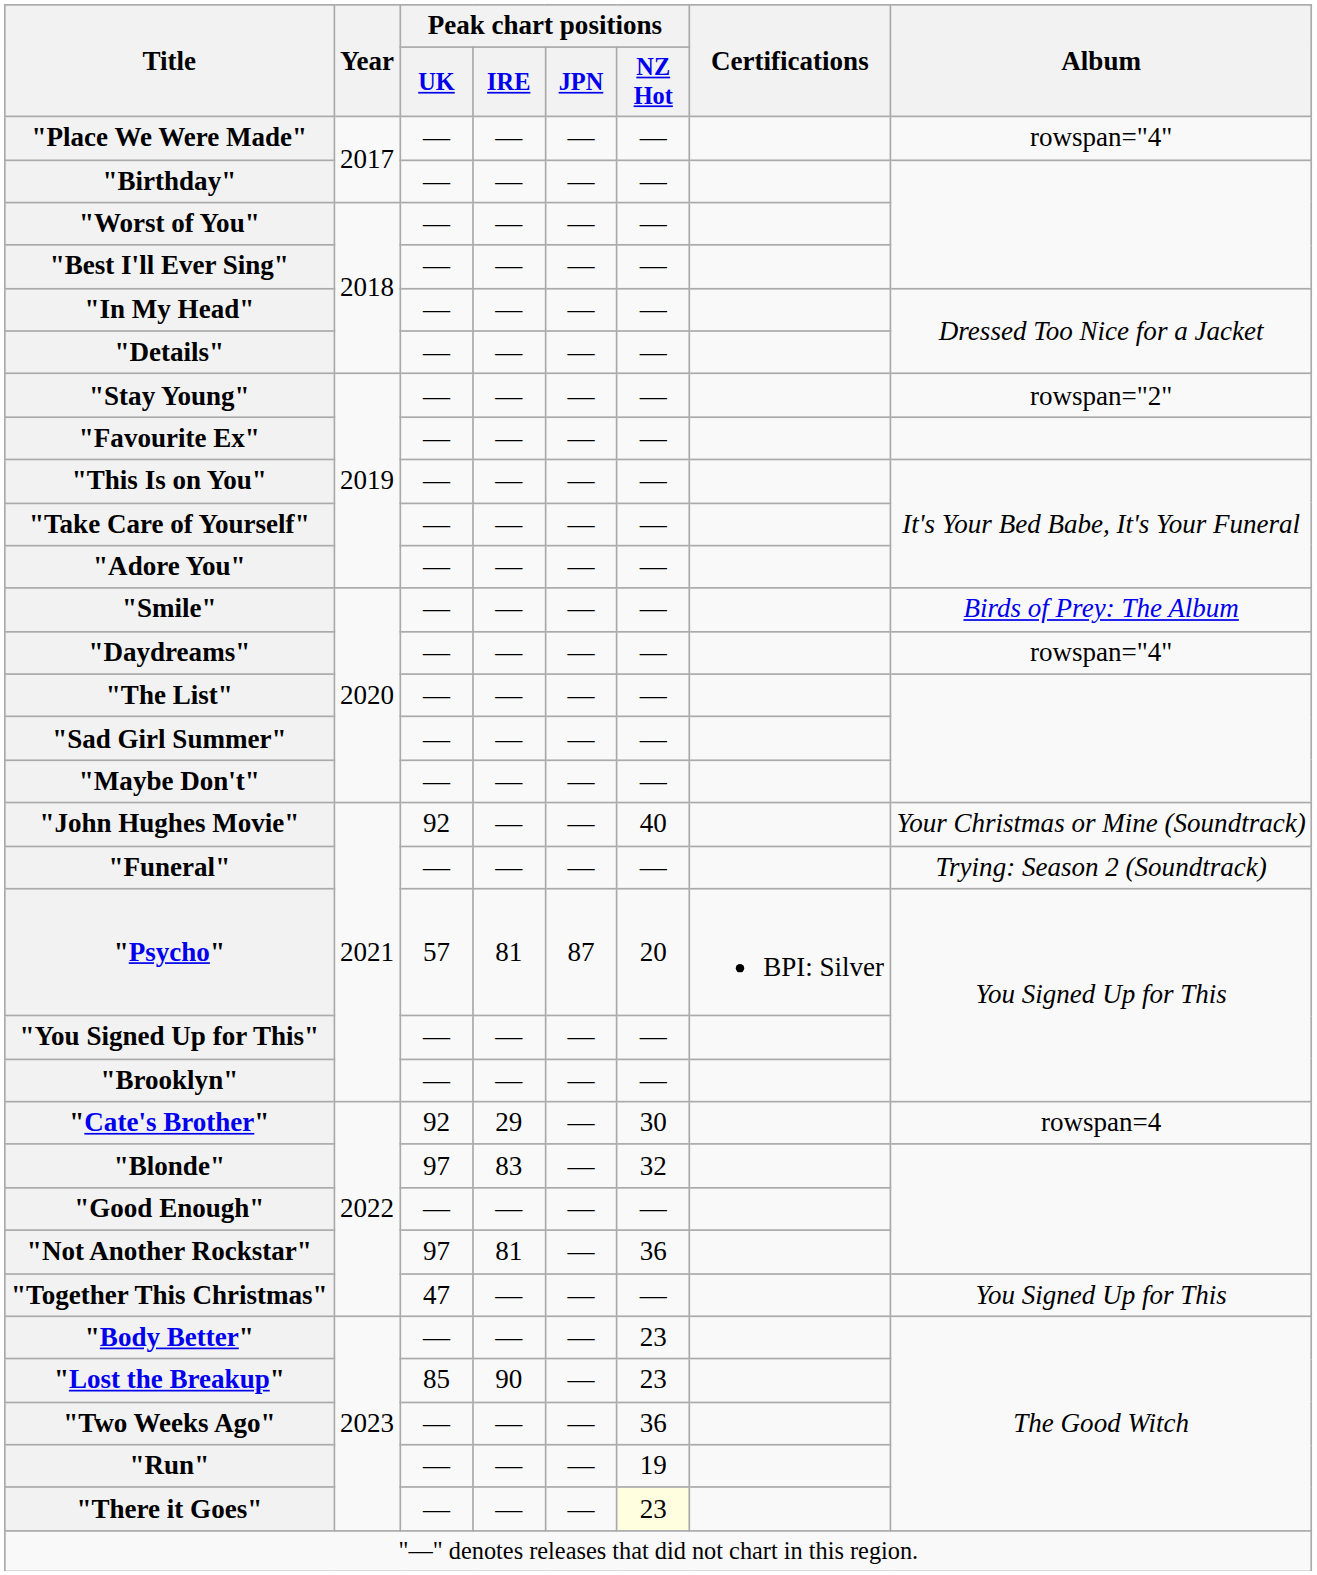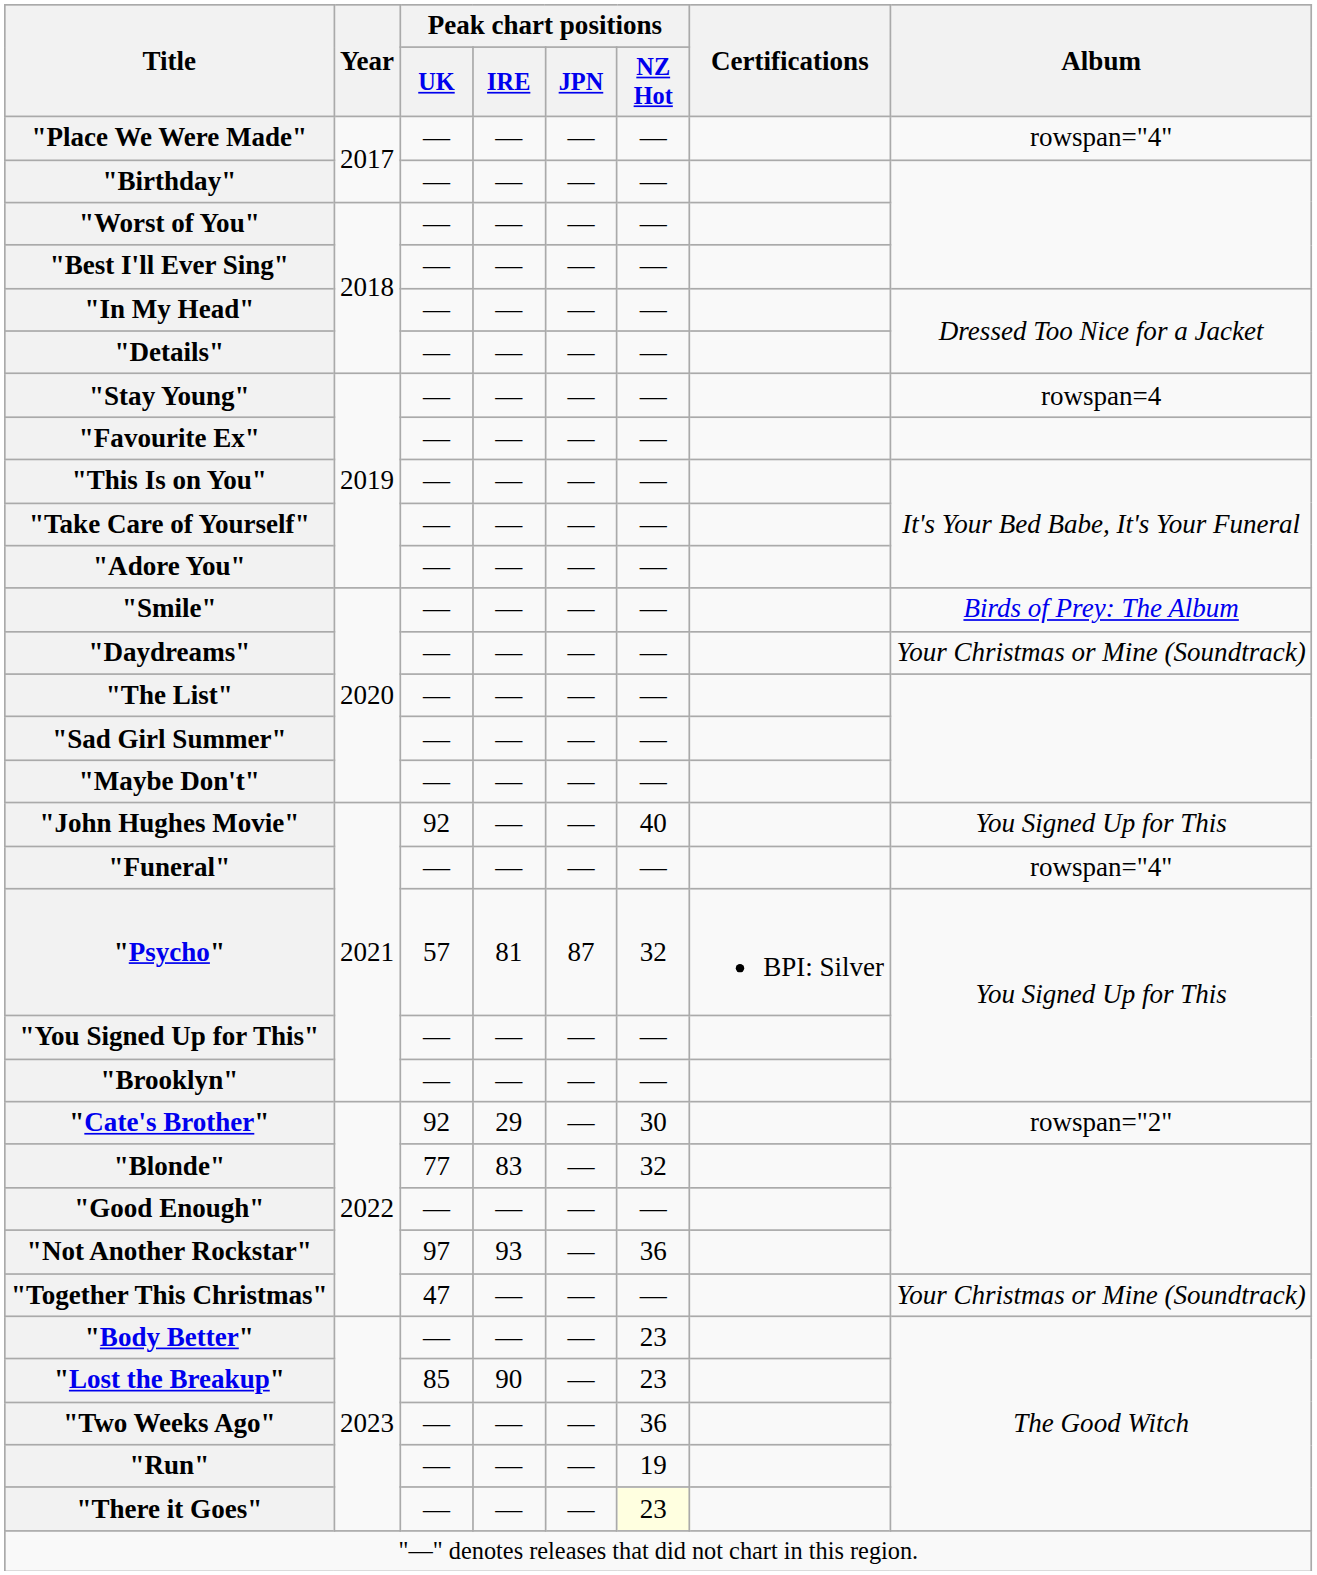(1101, 394) rowspan="2" -> (1101, 394) rowspan=4
(1101, 652) rowspan="4" -> (1101, 652) Your Christmas or Mine (Soundtrack)
(1101, 823) Your Christmas or Mine (Soundtrack) -> (1101, 823) You Signed Up for This
(1101, 866) Trying: Season 2 (Soundtrack) -> (1101, 866) rowspan="4"
(653, 951) 20 -> (653, 951) 32
(1101, 1122) rowspan=4 -> (1101, 1122) rowspan="2"
(436, 1165) 97 -> (436, 1165) 77
(509, 1251) 81 -> (509, 1251) 93
(1101, 1294) You Signed Up for This -> (1101, 1294) Your Christmas or Mine (Soundtrack)
